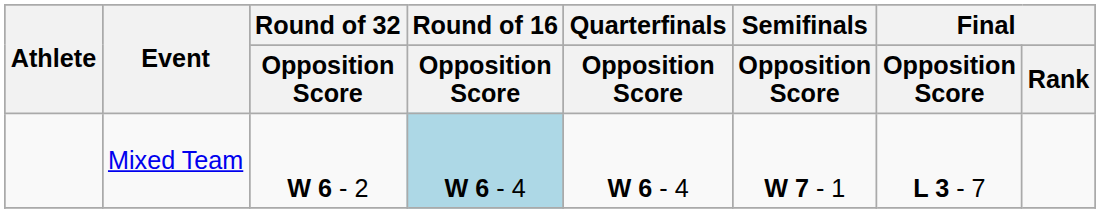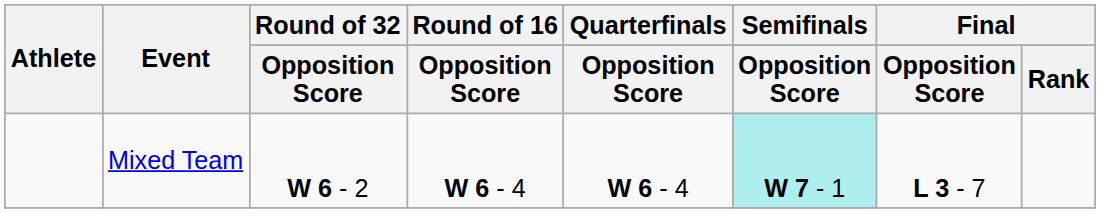(485, 189) lightblue background -> (485, 189) no background
(805, 189) no background -> (805, 189) paleturquoise background
